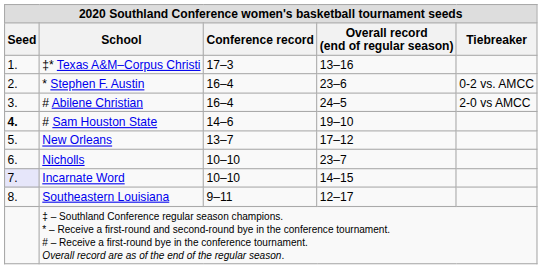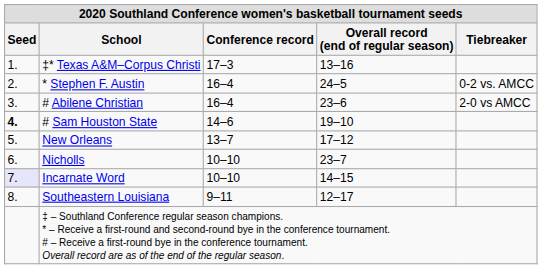(333, 84) 23–6 -> (333, 84) 24–5
(333, 103) 24–5 -> (333, 103) 23–6
